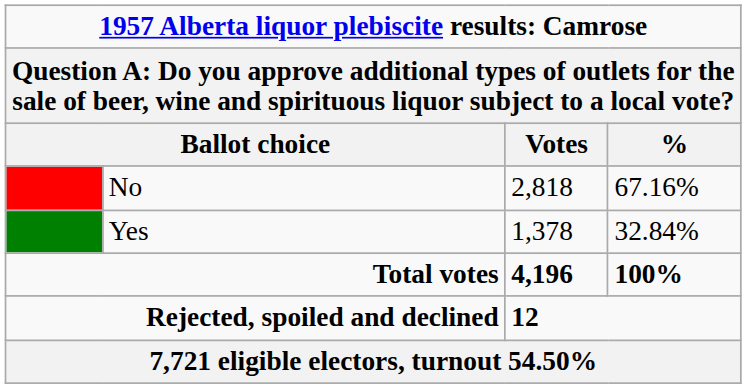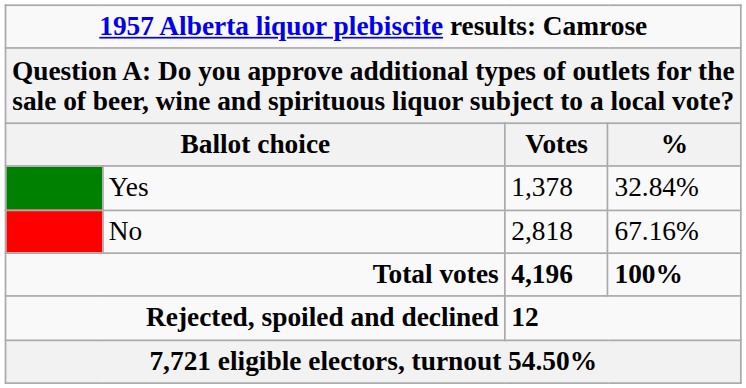rows swapped: (125, 187) <-> (129, 230)
